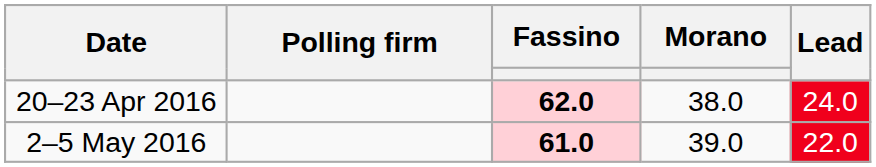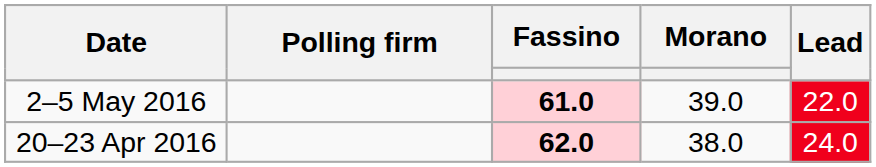rows swapped: (116, 142) <-> (116, 101)
